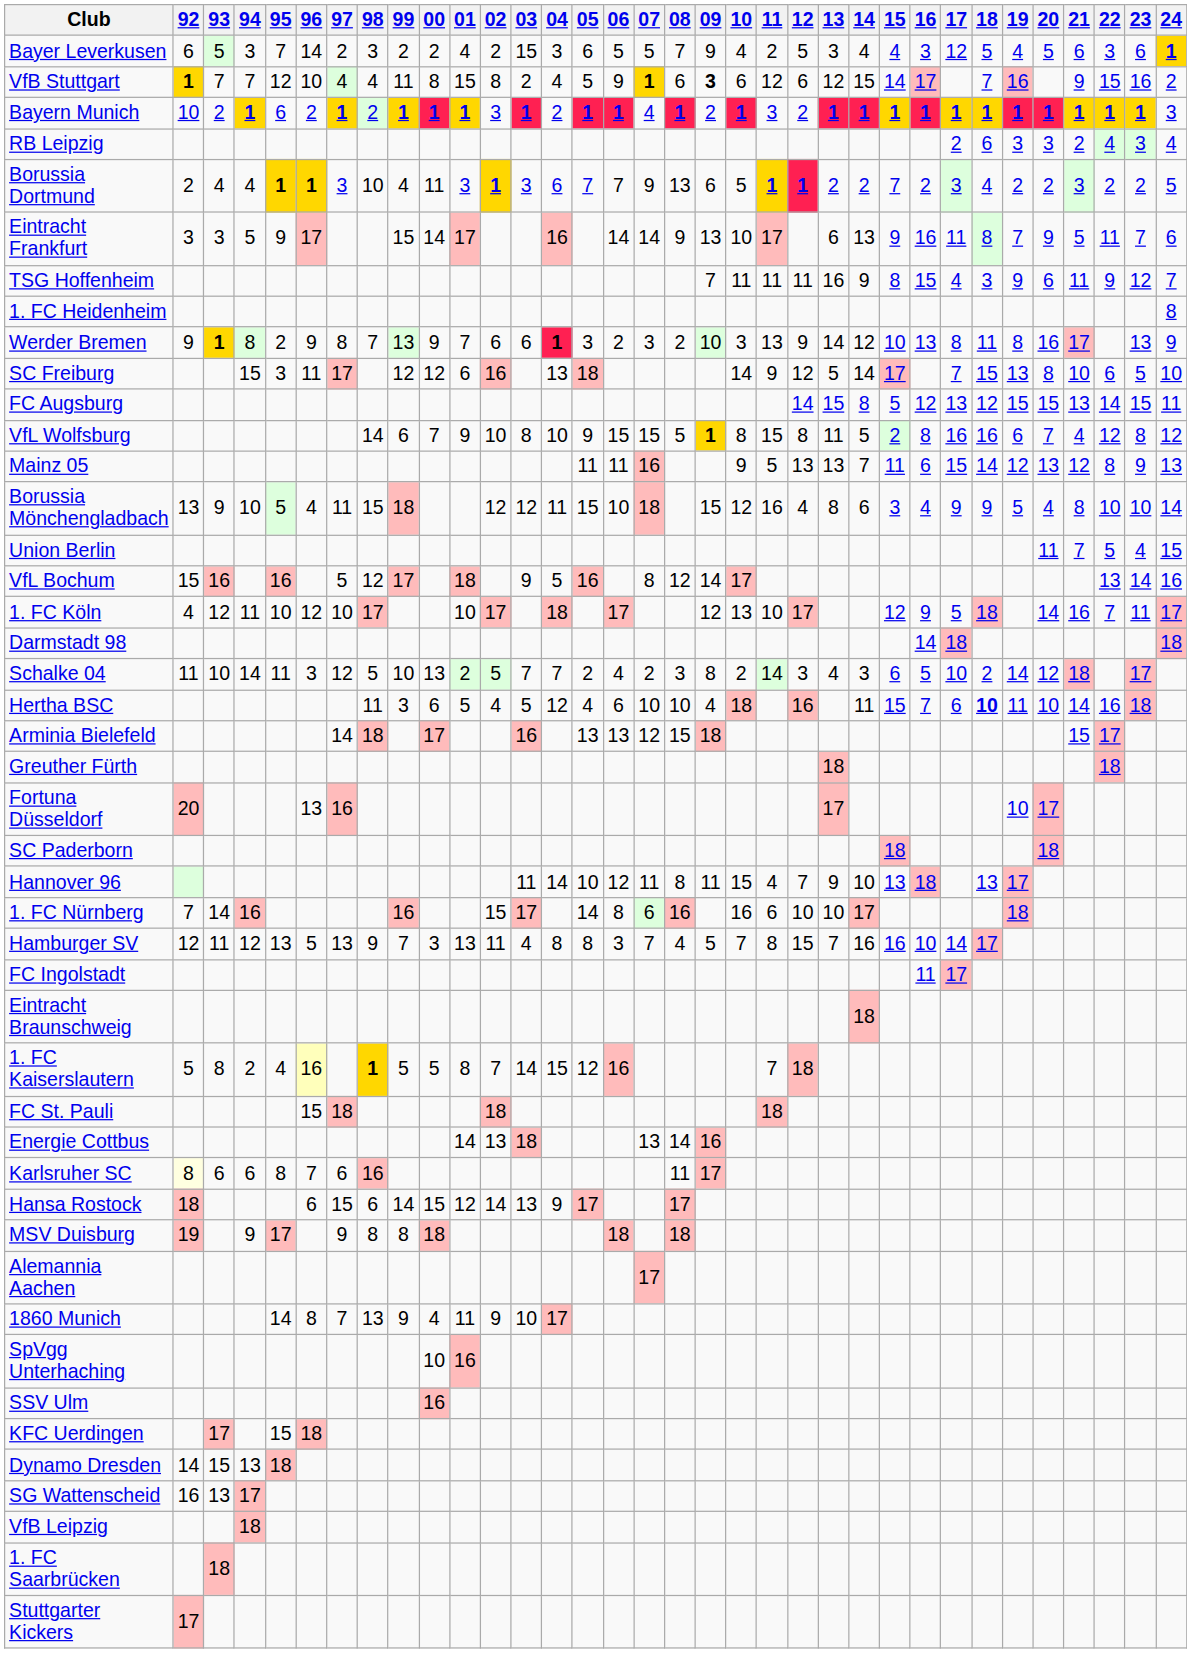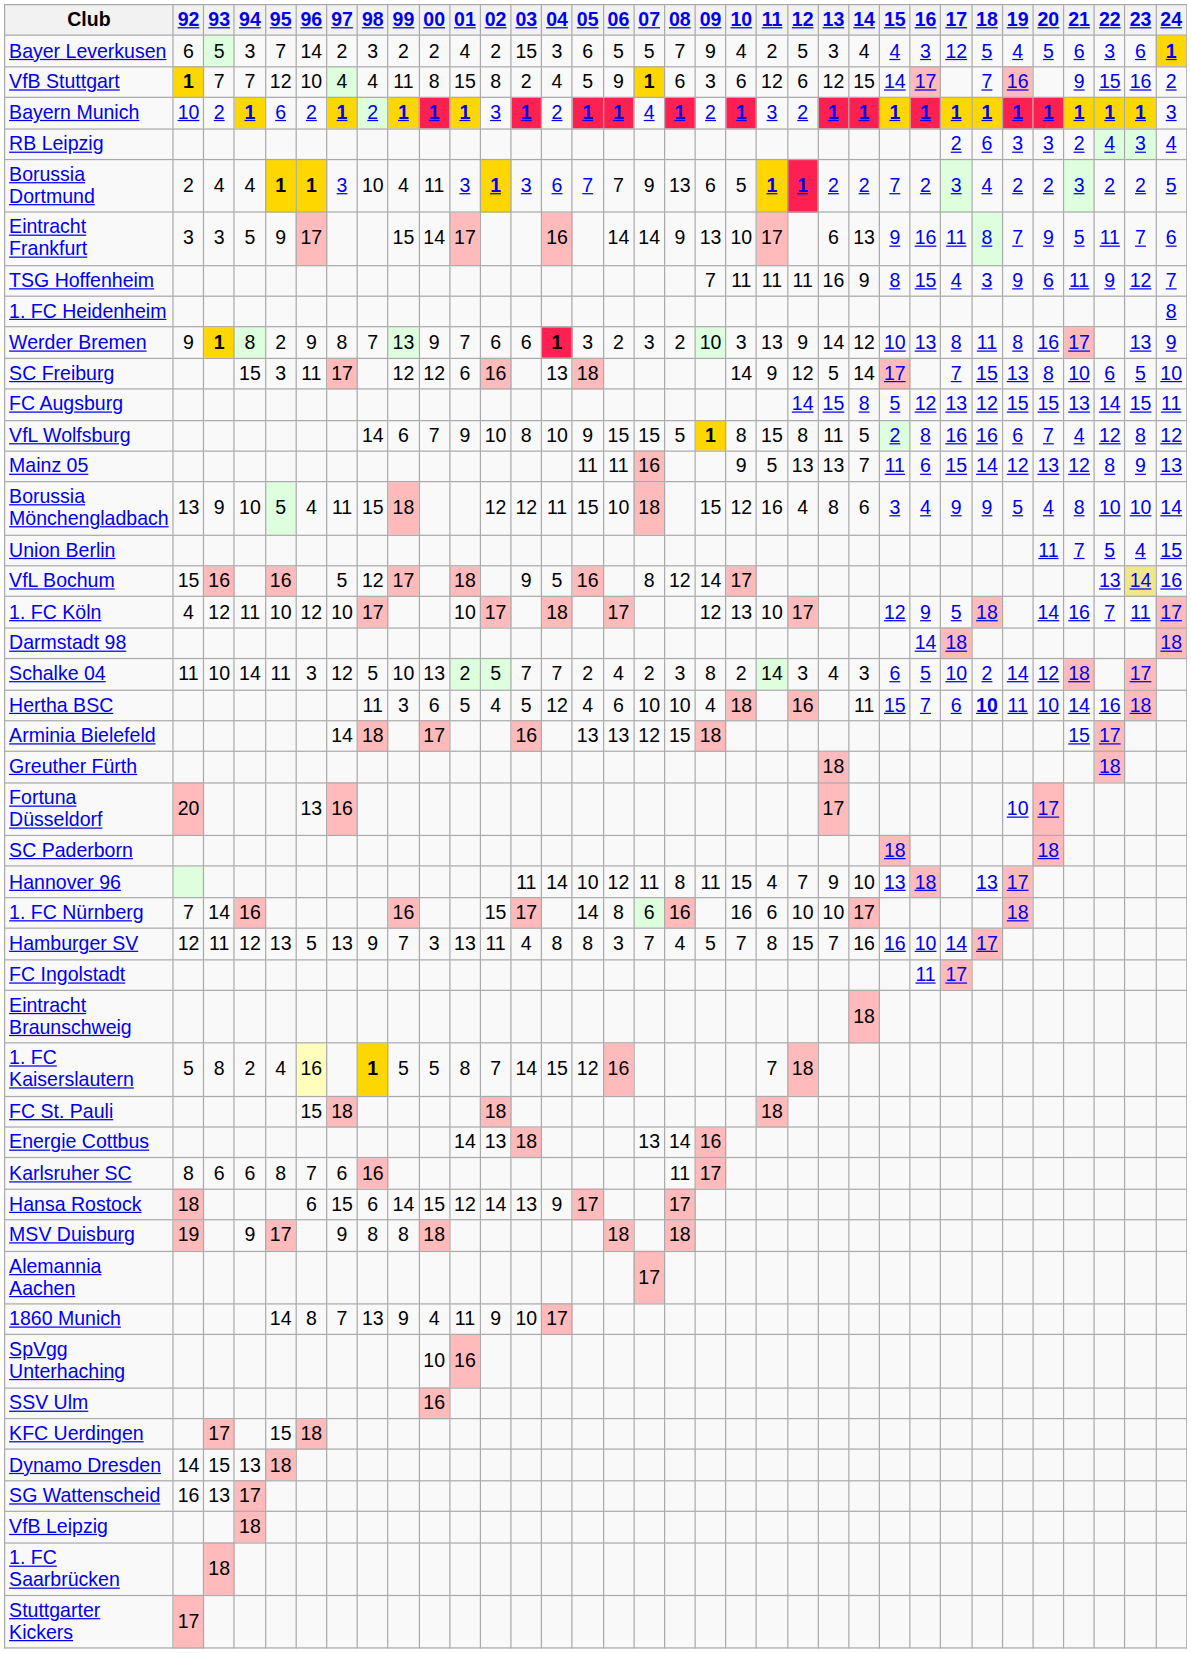(711, 81) bold -> (711, 81) normal
(1140, 581) no background -> (1140, 581) khaki background
(188, 1173) lightyellow background -> (188, 1173) no background
